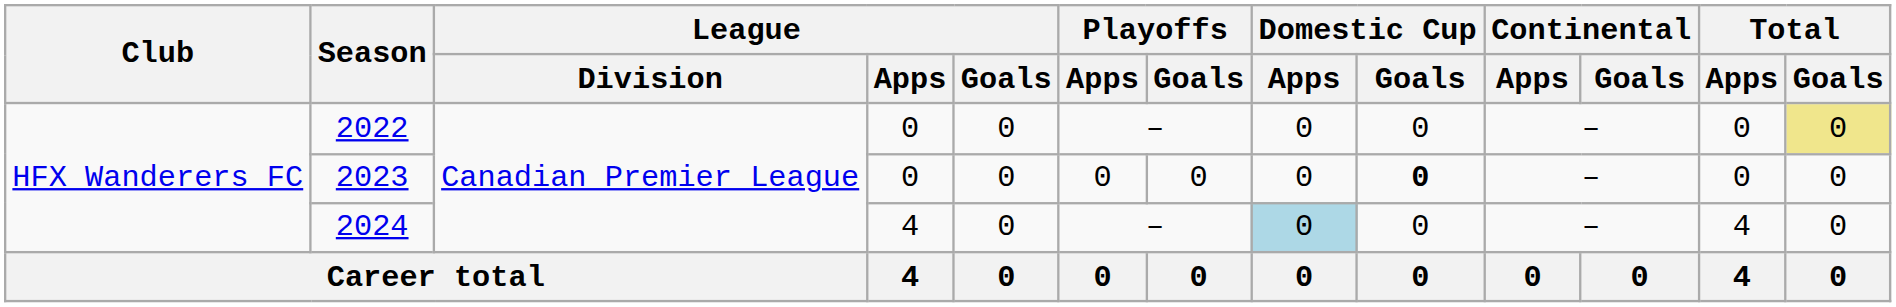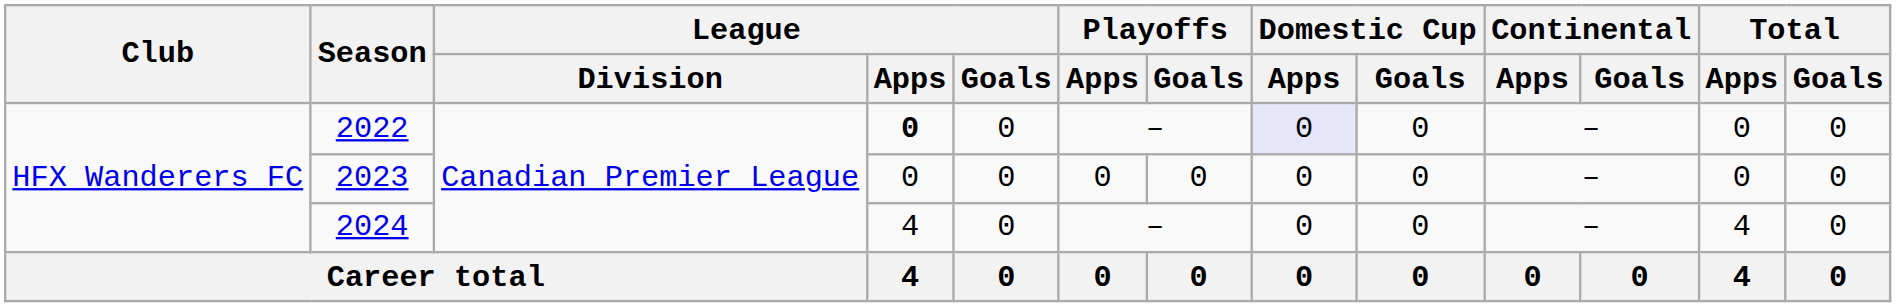(910, 129) normal -> (910, 129) bold
(1304, 129) no background -> (1304, 129) lavender background
(1838, 129) khaki background -> (1838, 129) no background
(1420, 178) bold -> (1420, 178) normal
(1304, 227) lightblue background -> (1304, 227) no background
